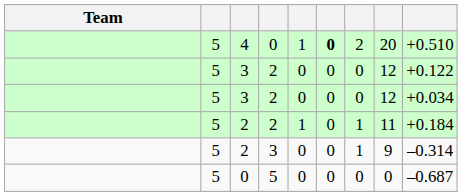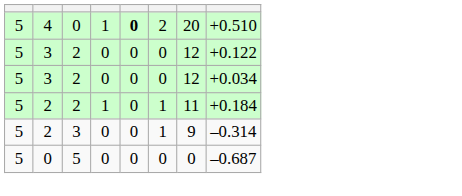- column: (103, 17)
